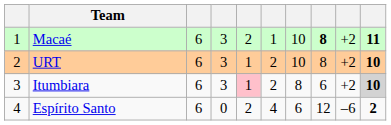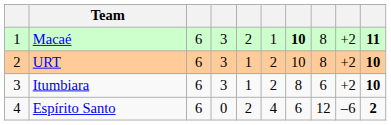(298, 39) normal -> (298, 39) bold
(323, 39) bold -> (323, 39) normal
(249, 85) pink background -> (249, 85) no background
(373, 85) lightgrey background -> (373, 85) no background
